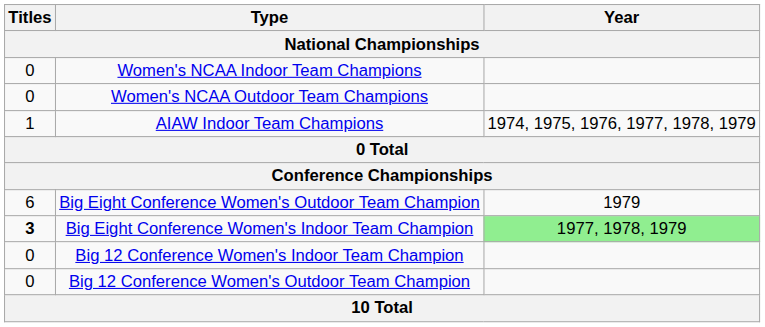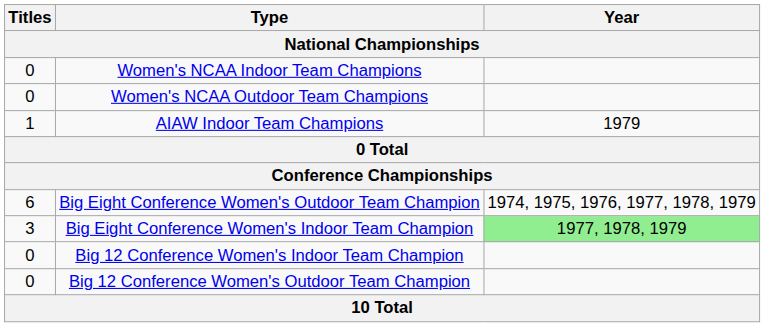(622, 123) 1974, 1975, 1976, 1977, 1978, 1979 -> (622, 123) 1979
(622, 202) 1979 -> (622, 202) 1974, 1975, 1976, 1977, 1978, 1979
(30, 228) bold -> (30, 228) normal
